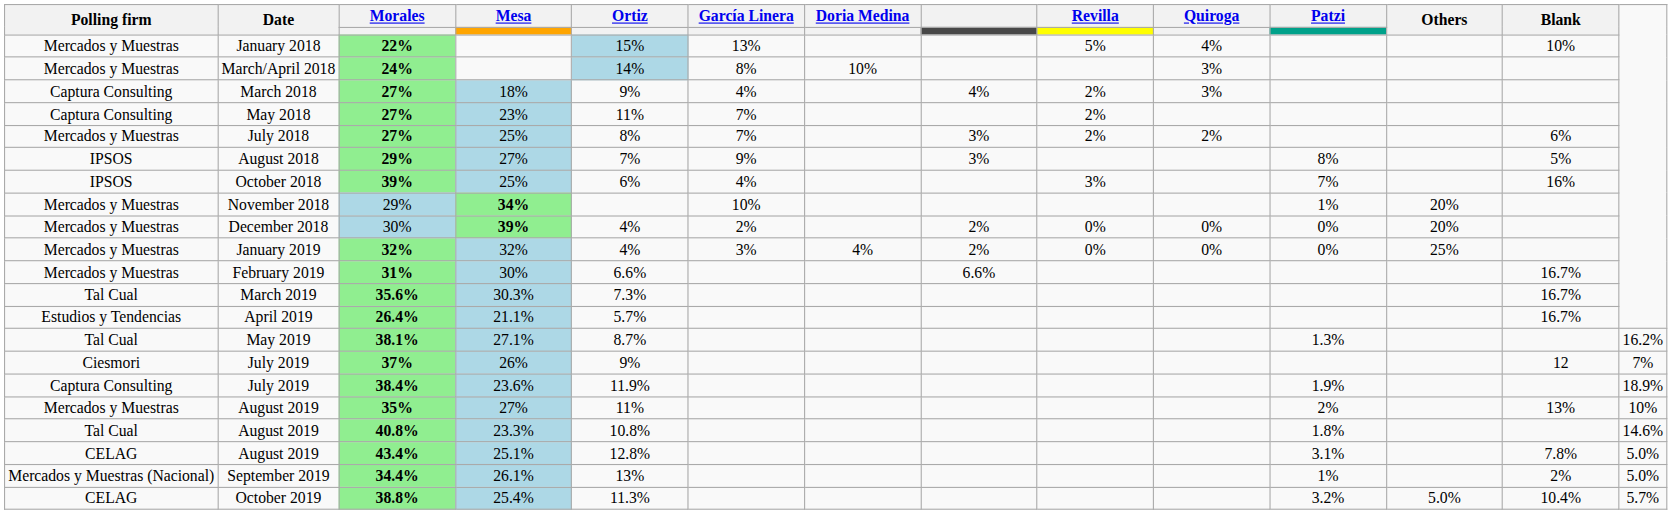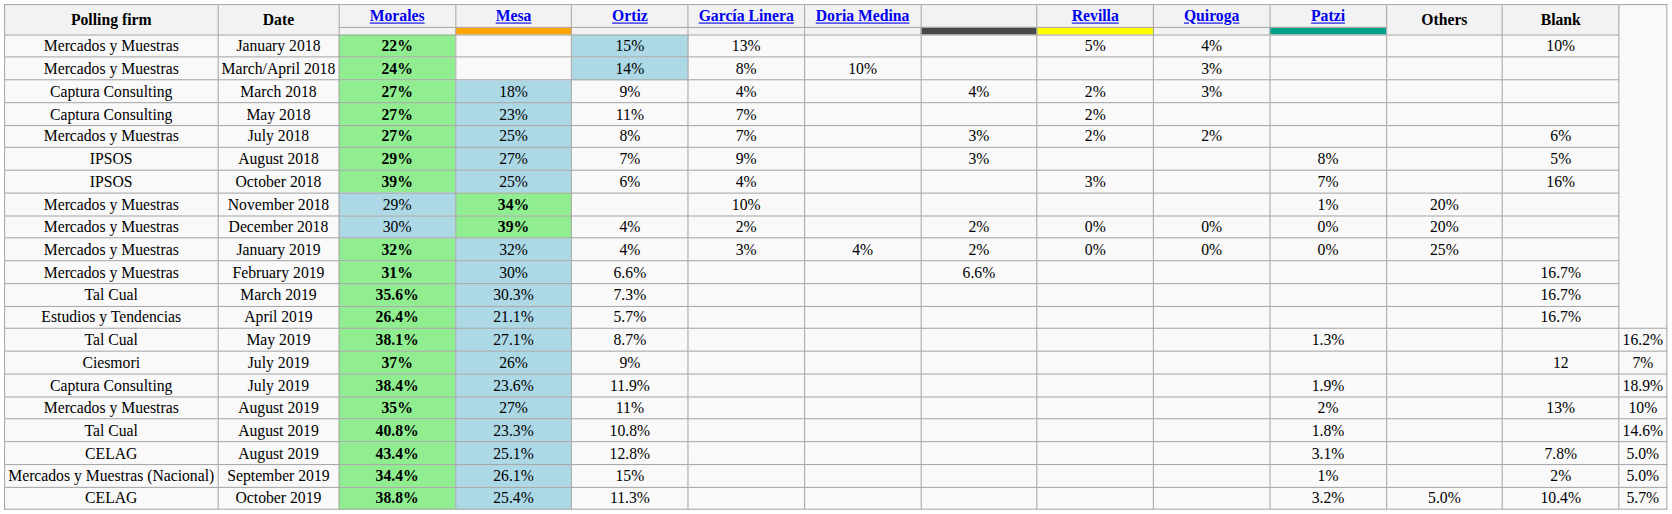(630, 476) 13% -> (630, 476) 15%
